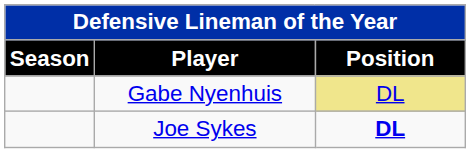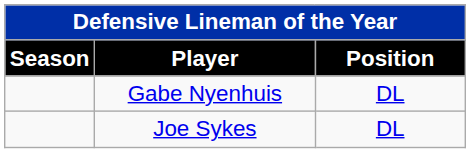(390, 93) khaki background -> (390, 93) no background
(390, 128) bold -> (390, 128) normal
